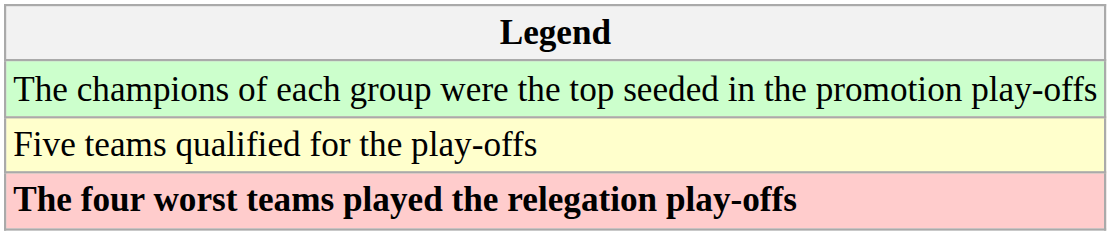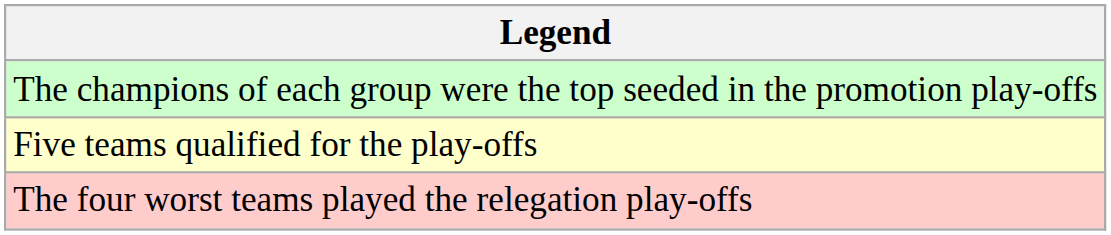(405, 199) bold -> (383, 199) normal
